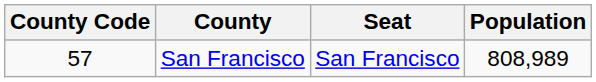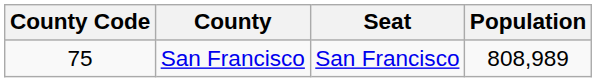(80, 58) 57 -> (80, 58) 75
